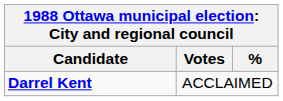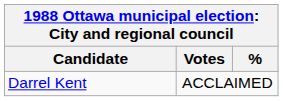(50, 83) bold -> (47, 83) normal
